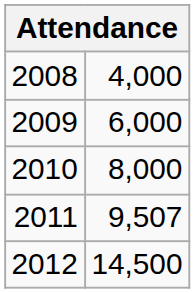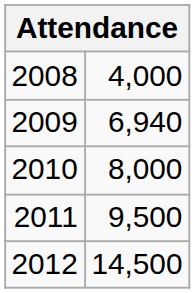(145, 122) 6,000 -> (145, 122) 6,940
(145, 216) 9,507 -> (145, 216) 9,500
